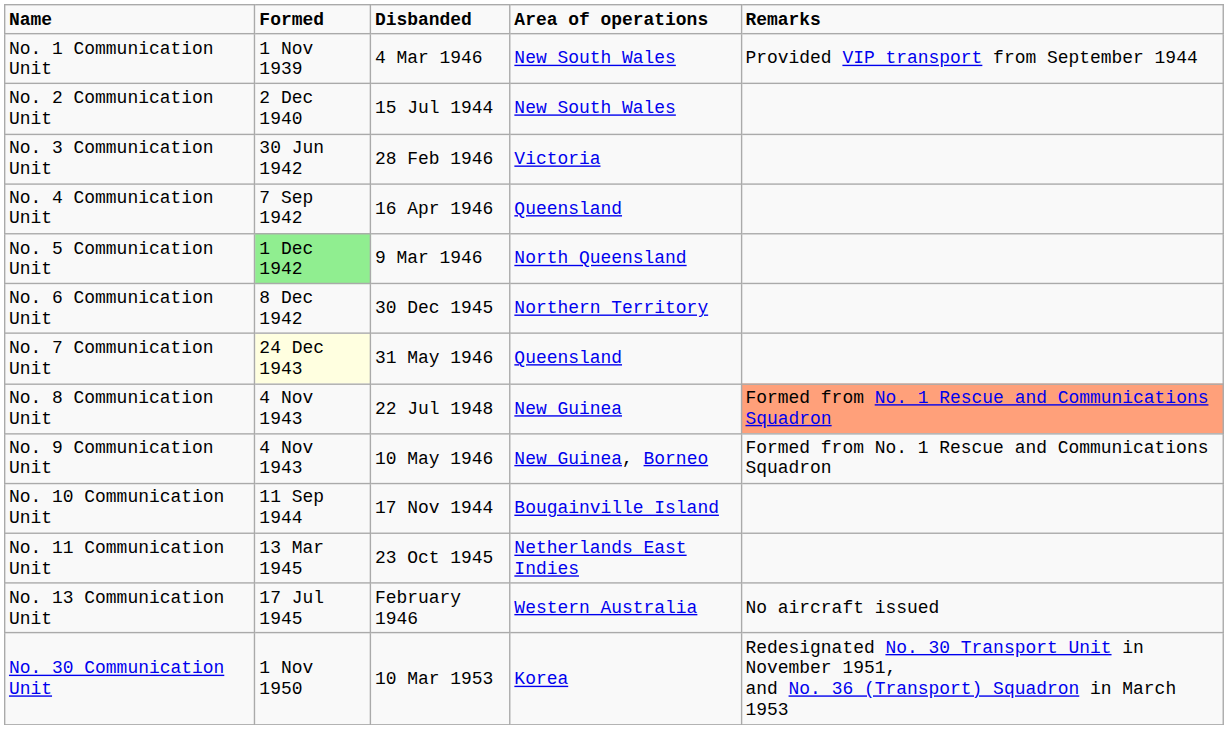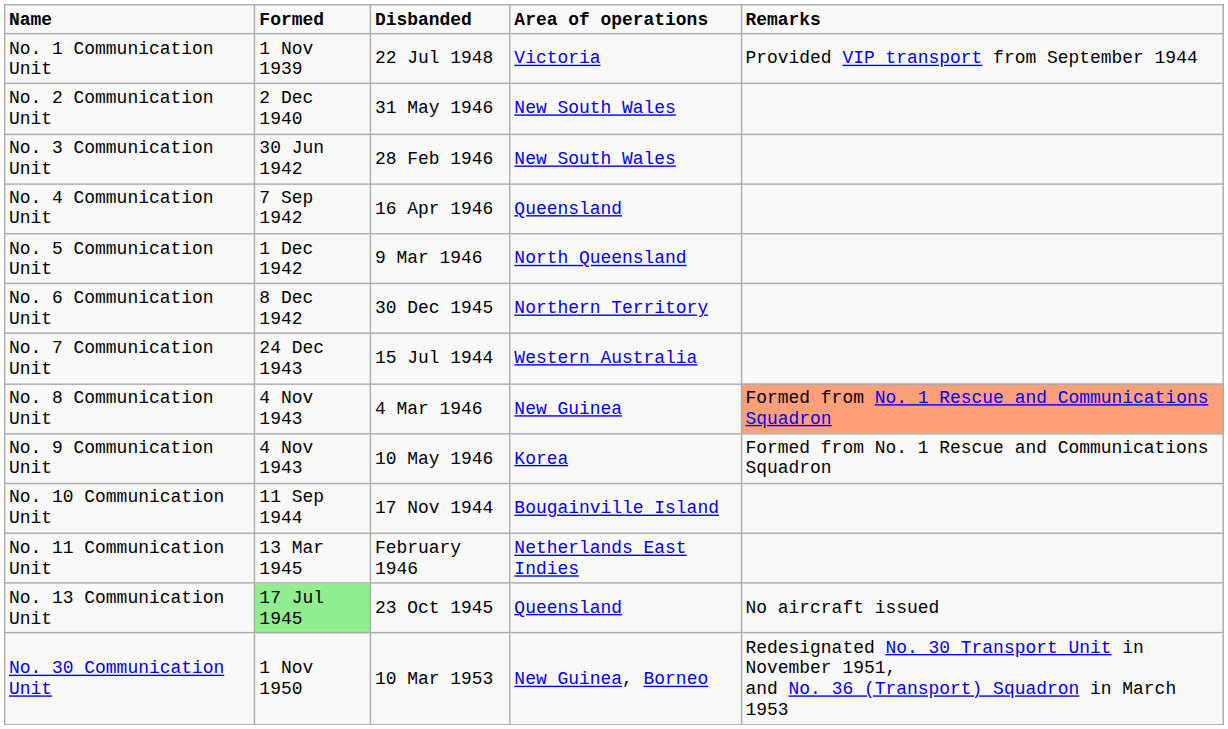(429, 59) 4 Mar 1946 -> (434, 59) 22 Jul 1948
(595, 59) New South Wales -> (557, 59) Victoria
(434, 109) 15 Jul 1944 -> (434, 109) 31 May 1946
(557, 159) Victoria -> (595, 159) New South Wales
(286, 259) lightgreen background -> (286, 259) no background
(292, 359) lightyellow background -> (292, 359) no background
(434, 359) 31 May 1946 -> (434, 359) 15 Jul 1944
(568, 359) Queensland -> (606, 359) Western Australia
(434, 408) 22 Jul 1948 -> (429, 408) 4 Mar 1946
(611, 458) New Guinea, Borneo -> (541, 458) Korea
(434, 558) 23 Oct 1945 -> (418, 558) February 1946
(292, 608) no background -> (292, 608) lightgreen background
(418, 608) February 1946 -> (434, 608) 23 Oct 1945
(606, 608) Western Australia -> (568, 608) Queensland
(541, 679) Korea -> (611, 679) New Guinea, Borneo
